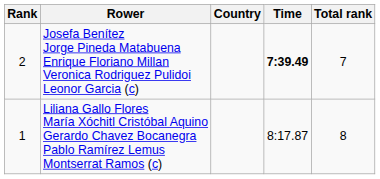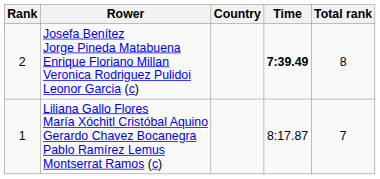(343, 61) 7 -> (343, 61) 8
(343, 136) 8 -> (343, 136) 7
